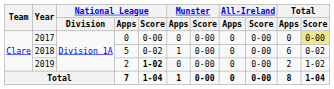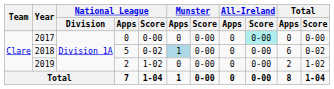(261, 38) no background -> (261, 38) paleturquoise background
(315, 38) khaki background -> (315, 38) no background
(179, 51) no background -> (179, 51) lightblue background
(153, 64) bold -> (153, 64) normal
